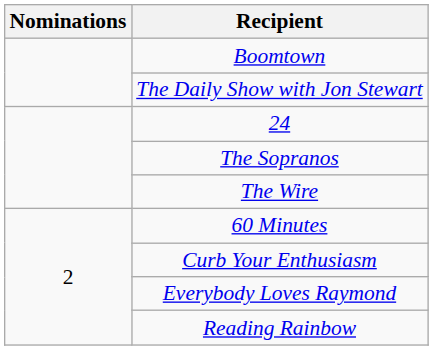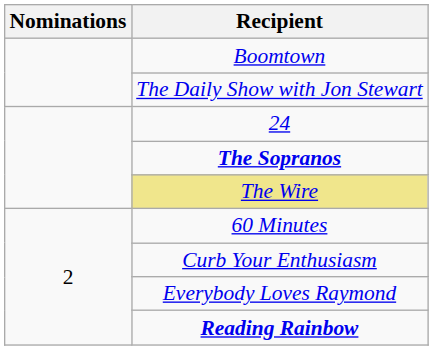(279, 157) normal -> (279, 157) bold
(279, 191) no background -> (279, 191) khaki background
(279, 327) normal -> (279, 327) bold
